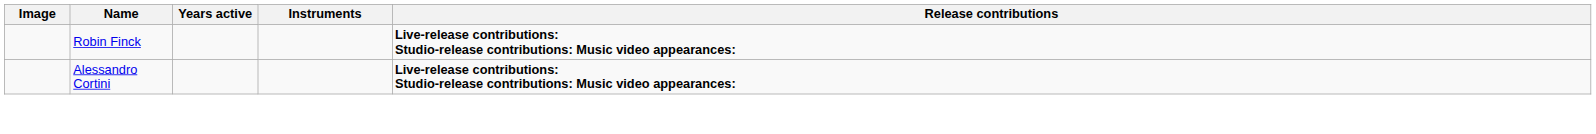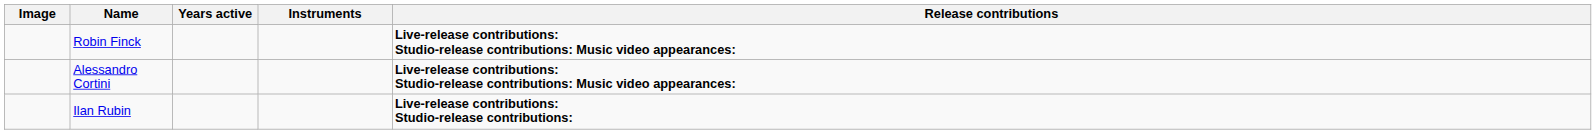+ row: (102, 111)
